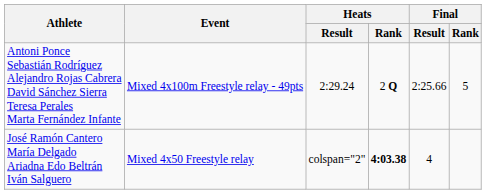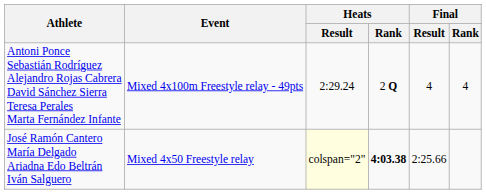(429, 86) 2:25.66 -> (429, 86) 4
(465, 86) 5 -> (465, 86) 4
(337, 159) no background -> (337, 159) lightyellow background
(429, 159) 4 -> (429, 159) 2:25.66
